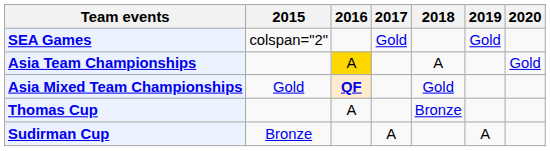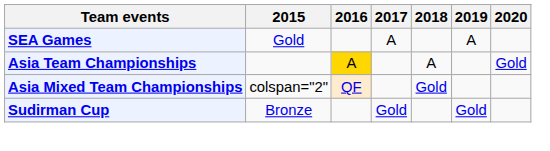(289, 40) colspan="2" -> (289, 40) Gold
(391, 40) Gold -> (391, 40) A
(485, 40) Gold -> (471, 40) A
(289, 87) Gold -> (289, 87) colspan="2"
(351, 87) bold -> (351, 87) normal
- row: (53, 110)
(391, 134) A -> (391, 110) Gold
(485, 134) A -> (471, 110) Gold
